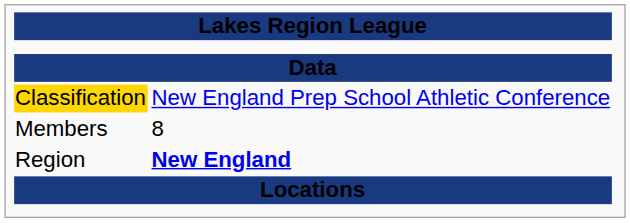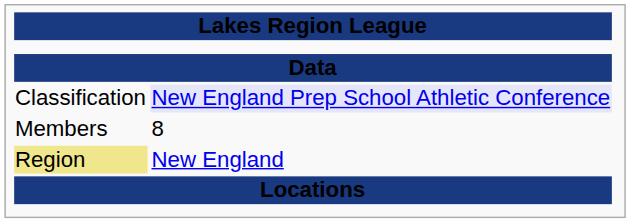(80, 98) gold background -> (80, 98) no background
(381, 98) no background -> (381, 98) lavender background
(50, 159) no background -> (50, 159) khaki background
(221, 159) bold -> (218, 159) normal
